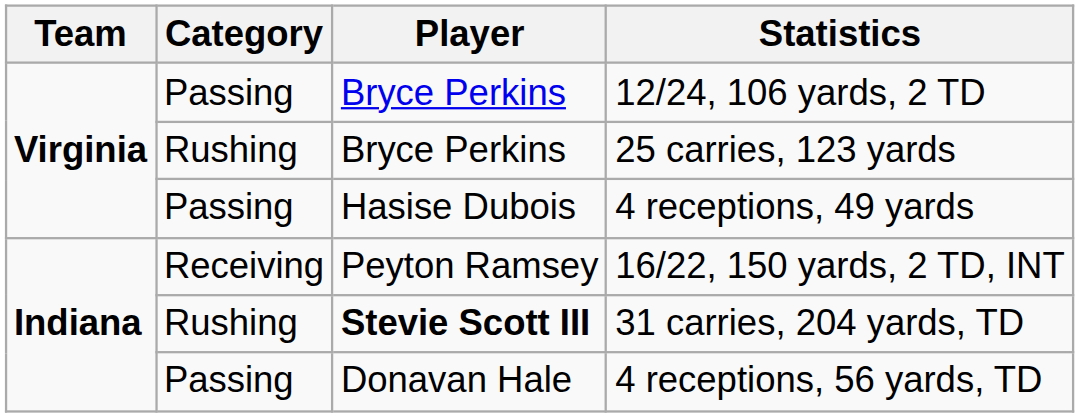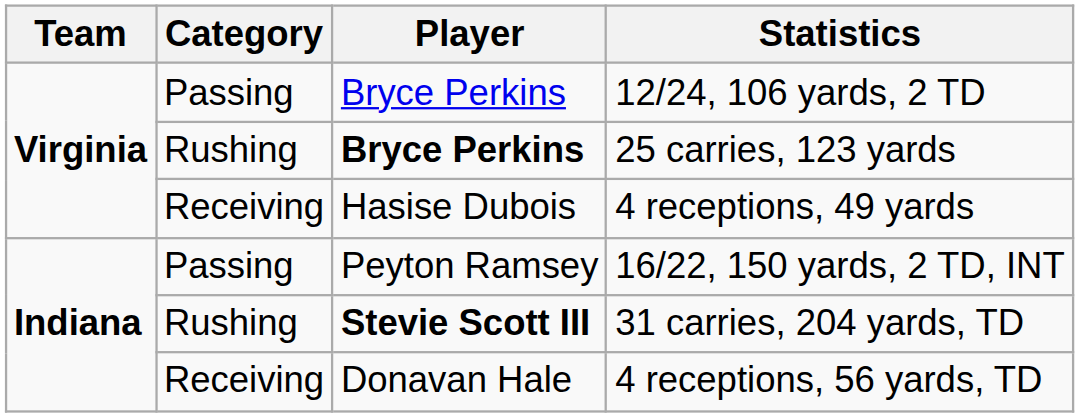(453, 149) normal -> (463, 149) bold
(229, 207) Passing -> (244, 207) Receiving
(244, 265) Receiving -> (229, 265) Passing
(229, 381) Passing -> (244, 381) Receiving
